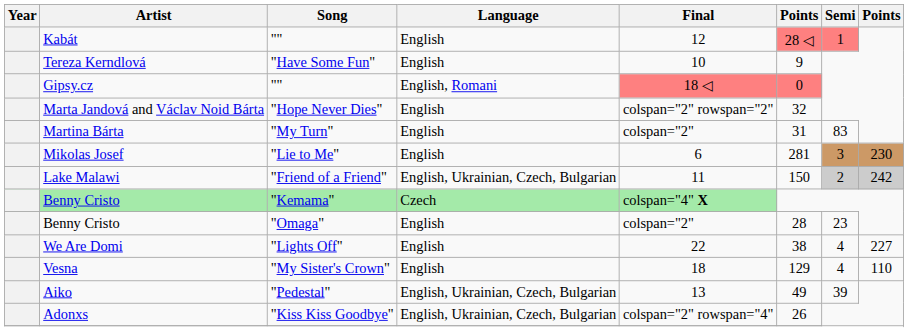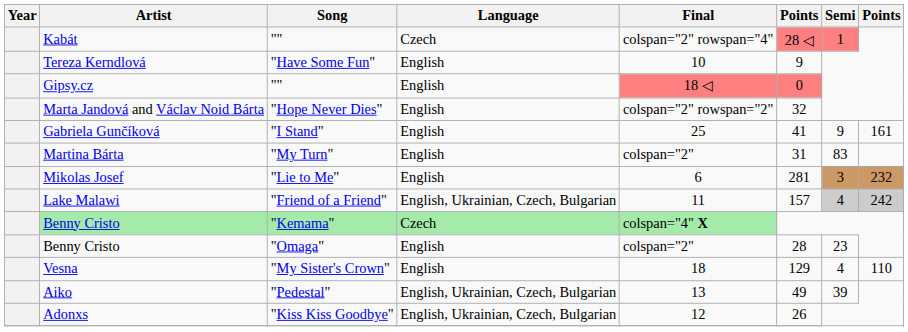(422, 39) English -> (418, 39) Czech
(698, 39) 12 -> (698, 39) colspan="2" rowspan="4"
(449, 85) English, Romani -> (422, 85) English
+ row: (101, 131)
(881, 154) 230 -> (881, 177) 232
(799, 177) 150 -> (799, 200) 157
(840, 177) 2 -> (840, 200) 4
- row: (83, 246)
(698, 314) colspan="2" rowspan="4" -> (698, 314) 12
